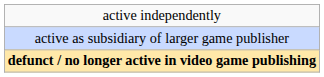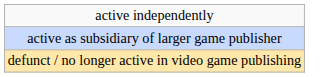(162, 60) bold -> (154, 60) normal
